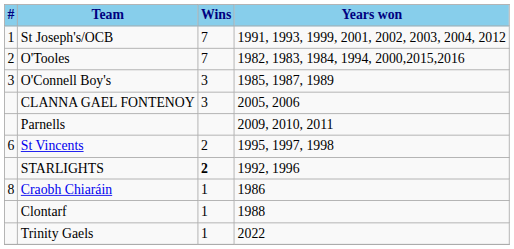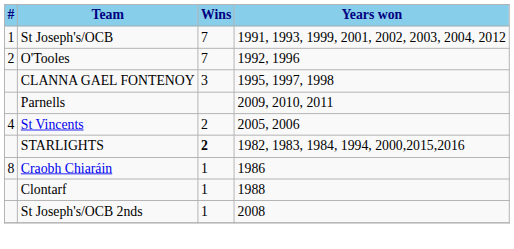(351, 59) 1982, 1983, 1984, 1994, 2000,2015,2016 -> (269, 59) 1992, 1996
- row: (66, 80)
(269, 102) 2005, 2006 -> (286, 80) 1995, 1997, 1998
(11, 146) 6 -> (11, 124) 4
(286, 146) 1995, 1997, 1998 -> (269, 124) 2005, 2006
(269, 168) 1992, 1996 -> (351, 146) 1982, 1983, 1984, 1994, 2000,2015,2016
- row: (57, 233)
+ row: (82, 211)
